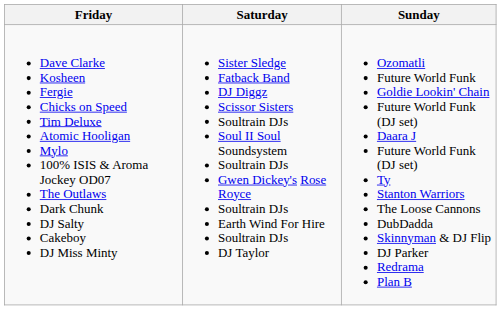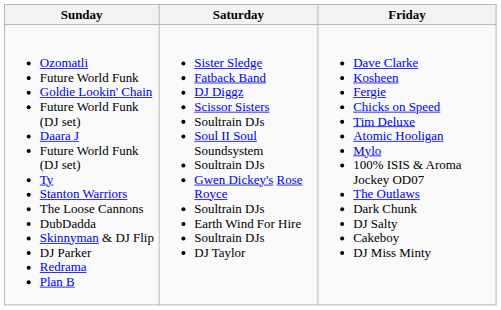columns swapped: (94, 14) <-> (419, 14)
